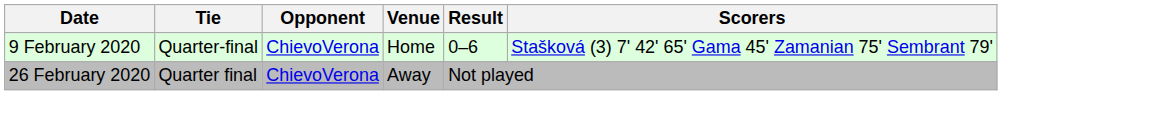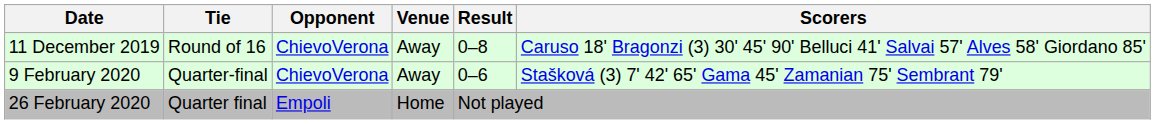+ row: (84, 47)
(411, 47) Home -> (418, 75) Away
(323, 75) ChievoVerona -> (303, 103) Empoli
(409, 75) Away -> (421, 103) Home
